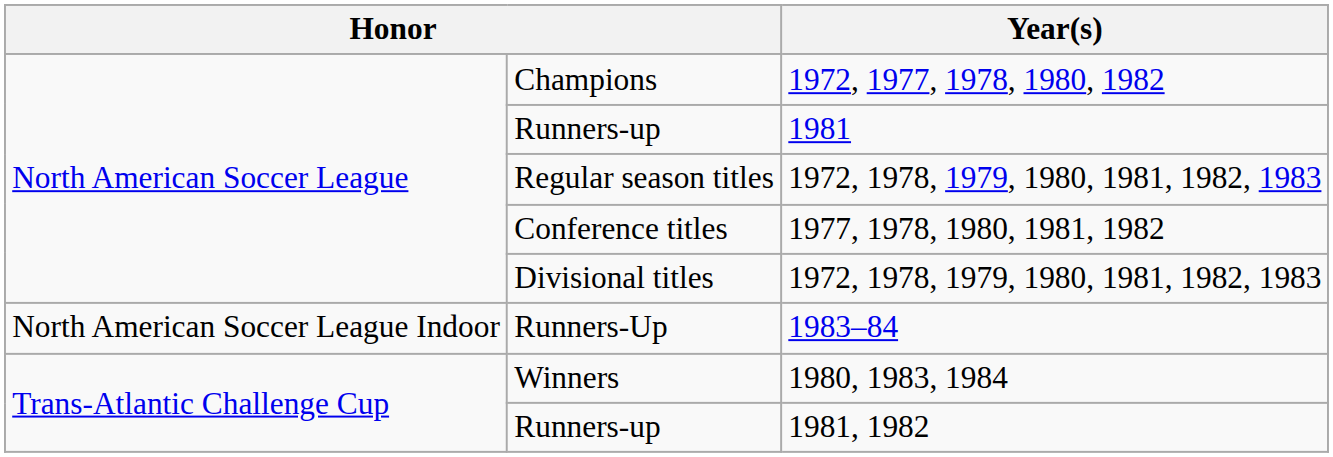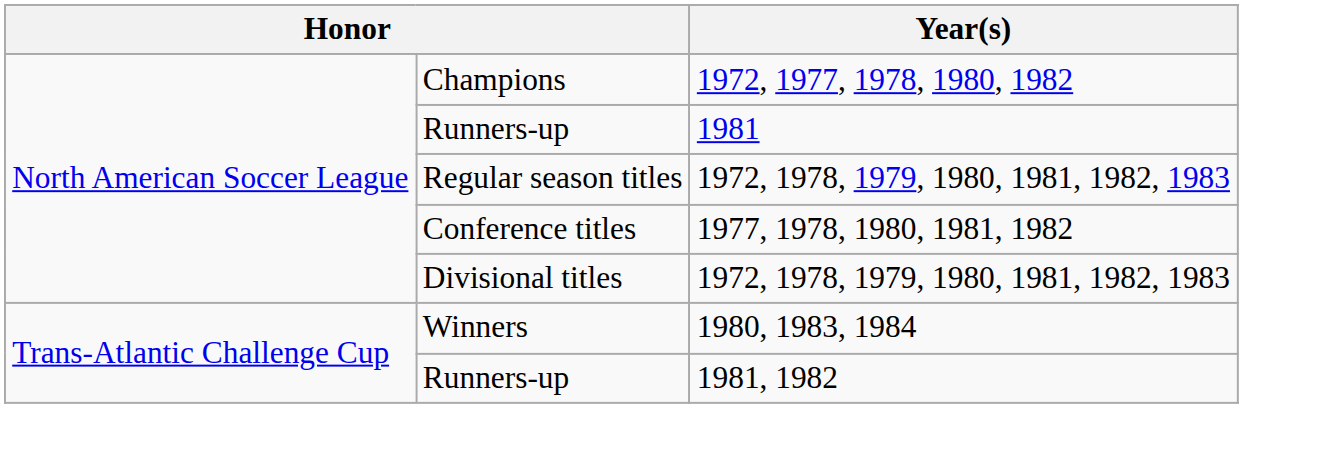- row: (591, 327)
